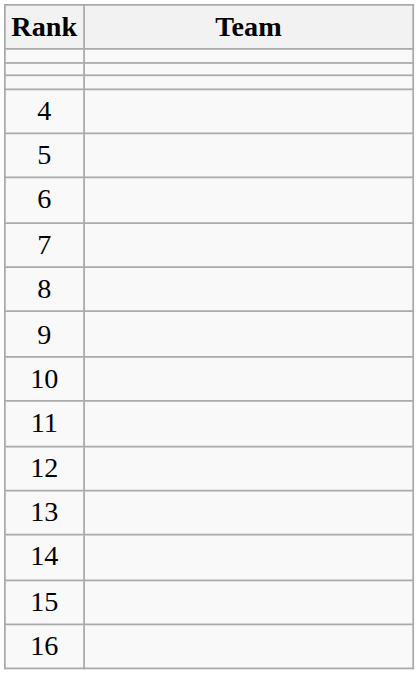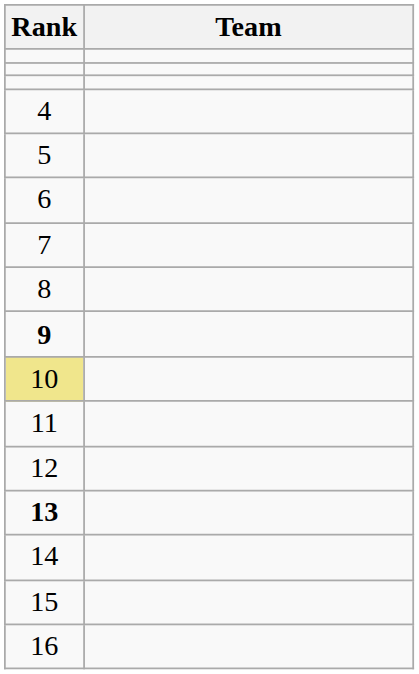(44, 333) normal -> (44, 333) bold
(44, 378) no background -> (44, 378) khaki background
(44, 512) normal -> (44, 512) bold
